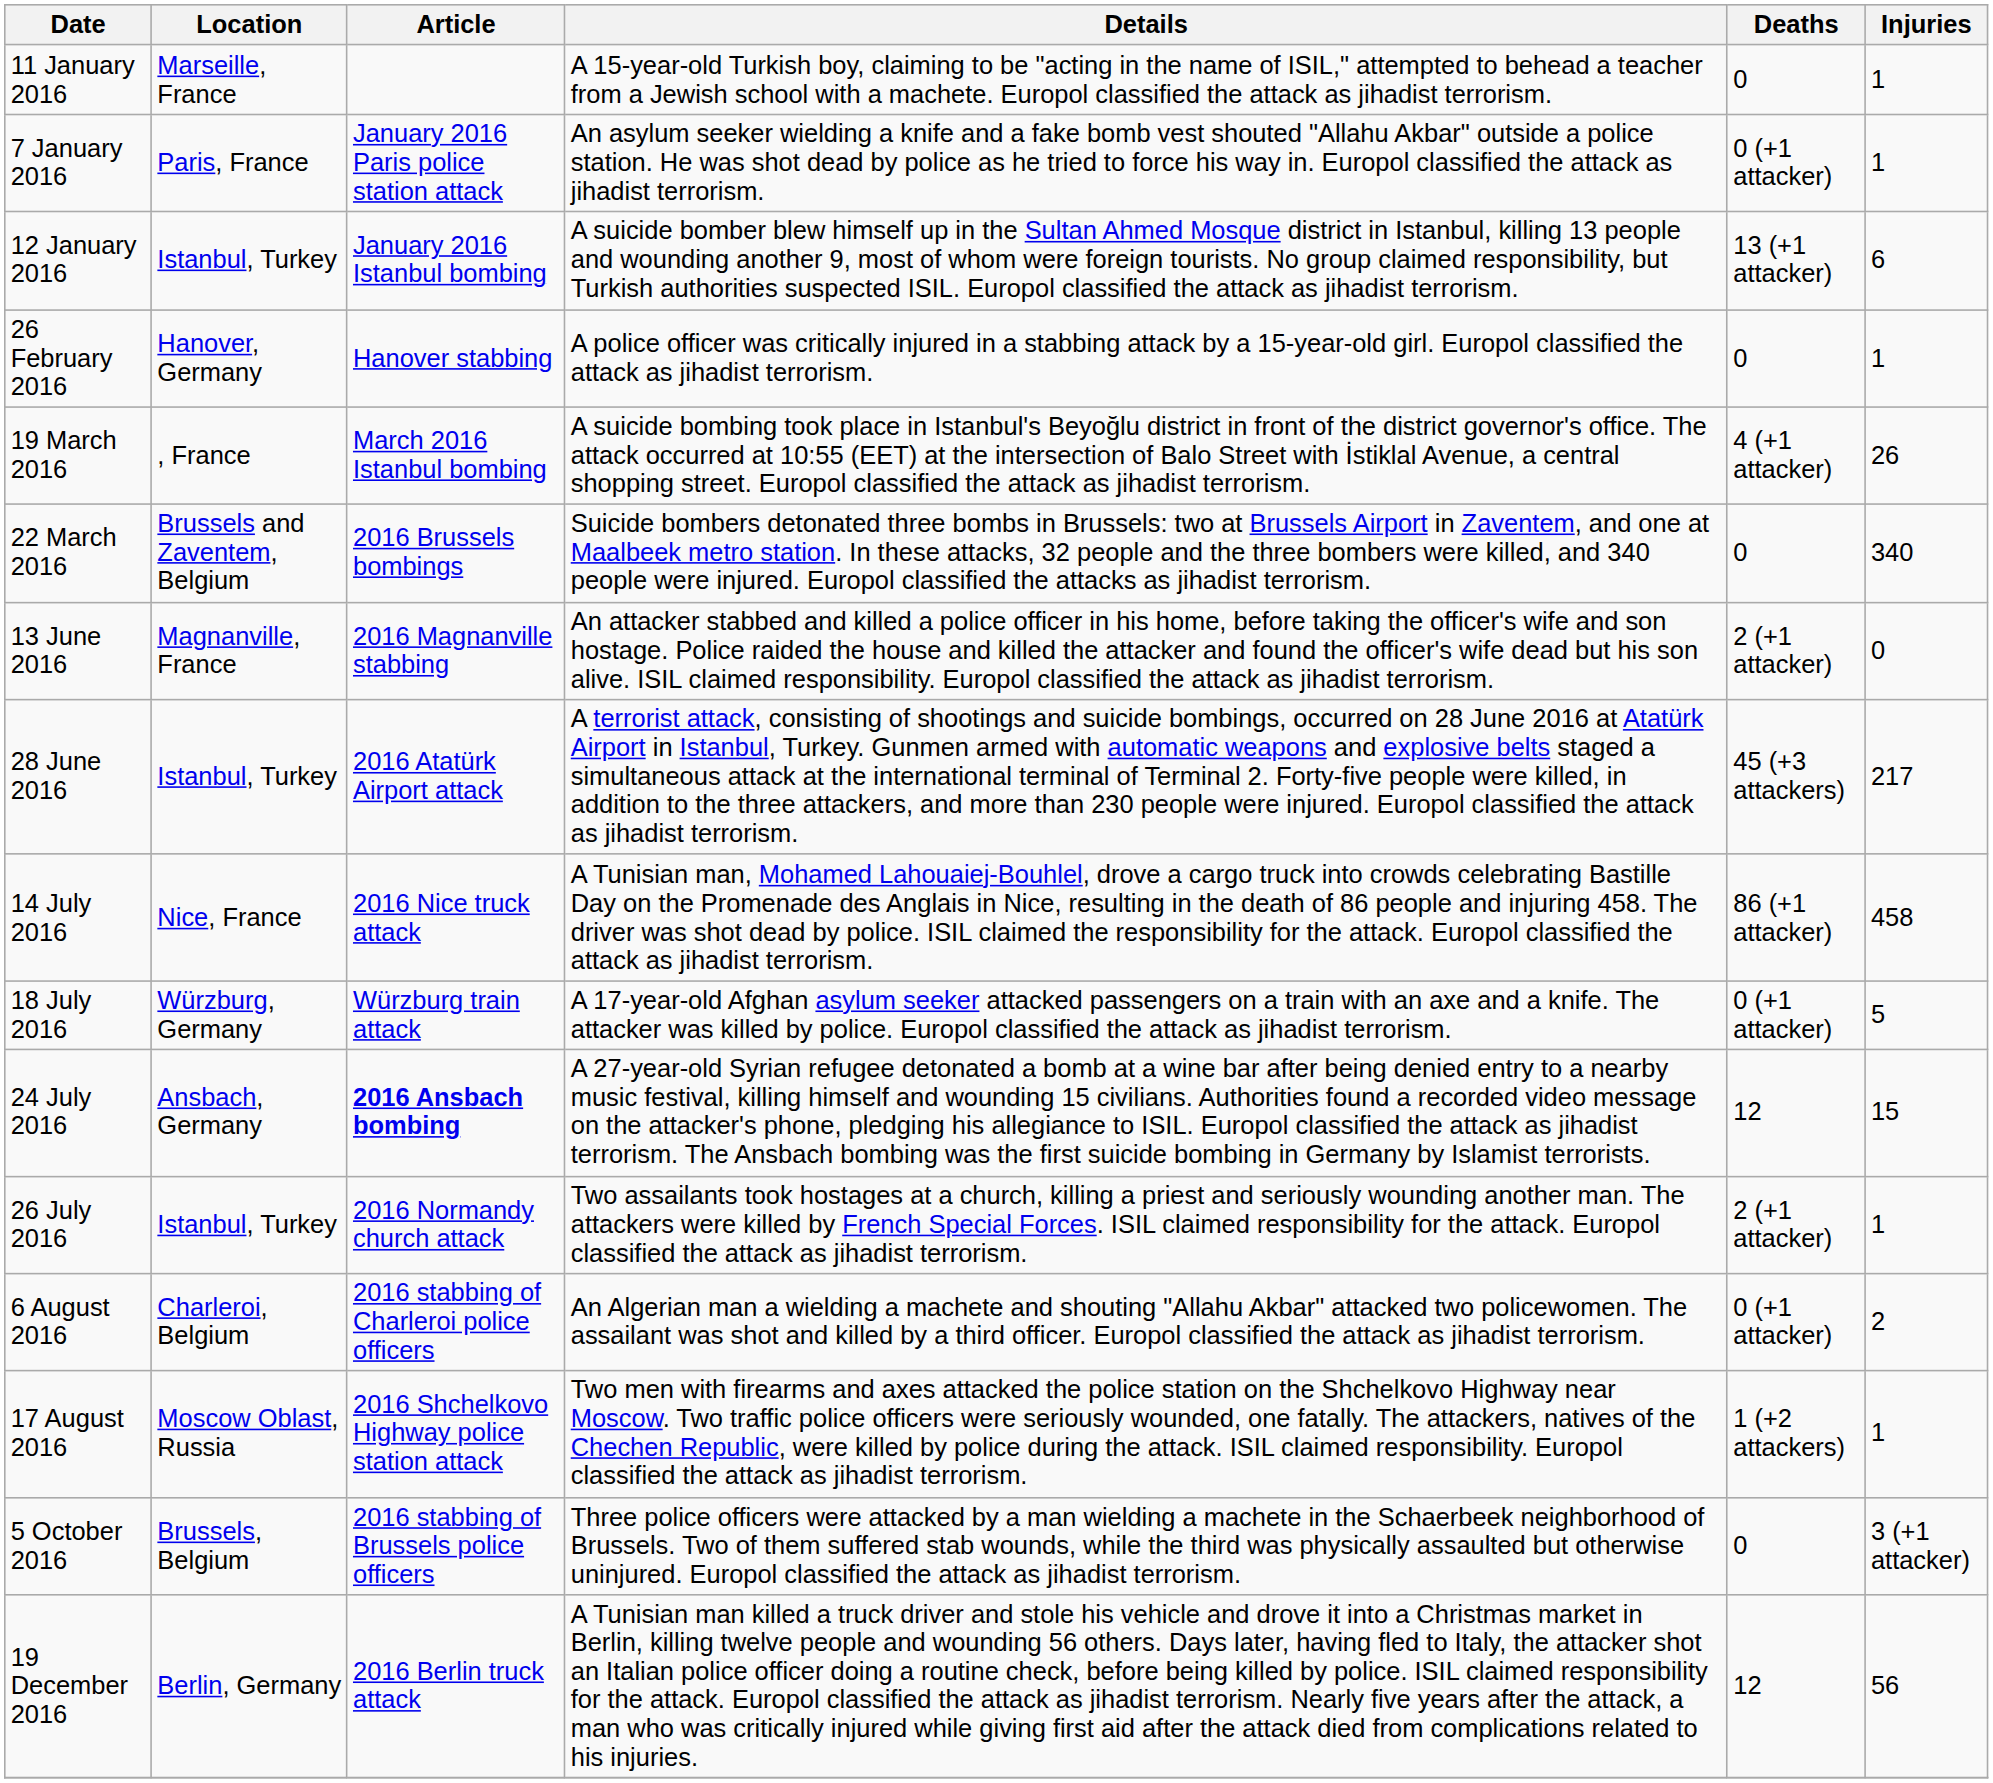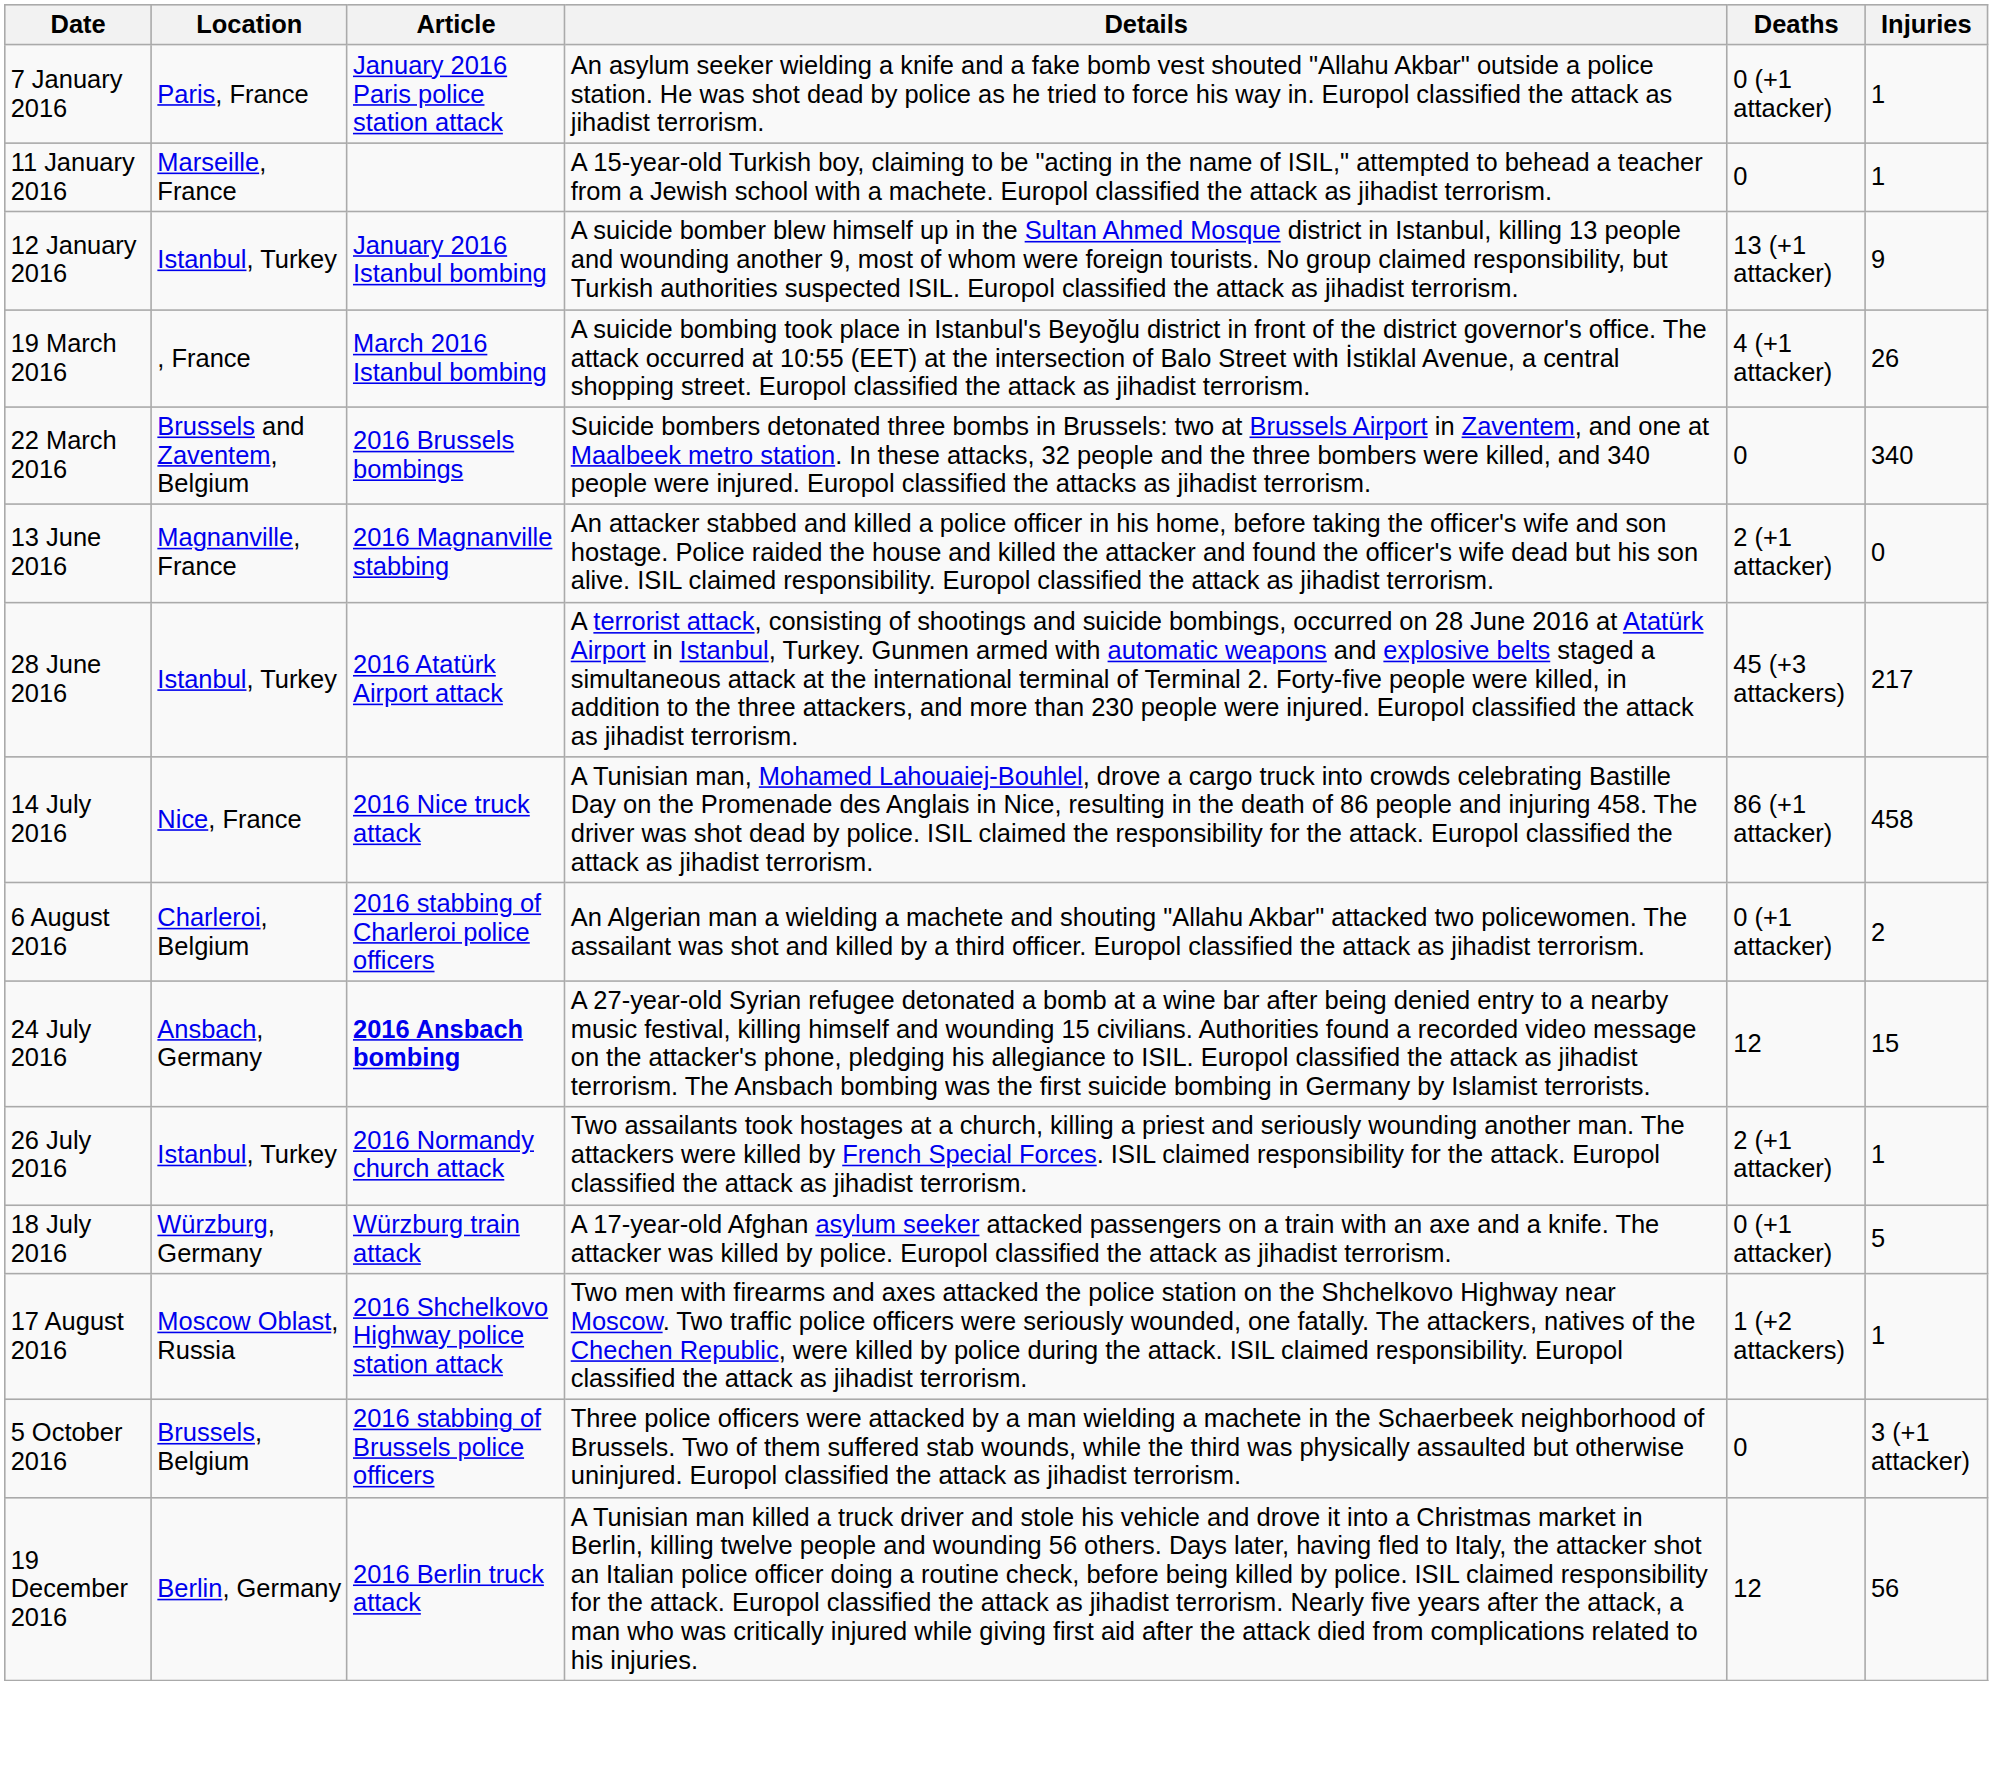rows swapped: (67, 162) <-> (73, 79)
(1878, 260) 6 -> (1878, 260) 9
- row: (62, 357)
rows swapped: (51, 1014) <-> (60, 1321)
